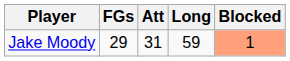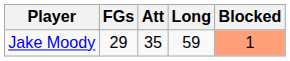(153, 42) 31 -> (153, 42) 35
